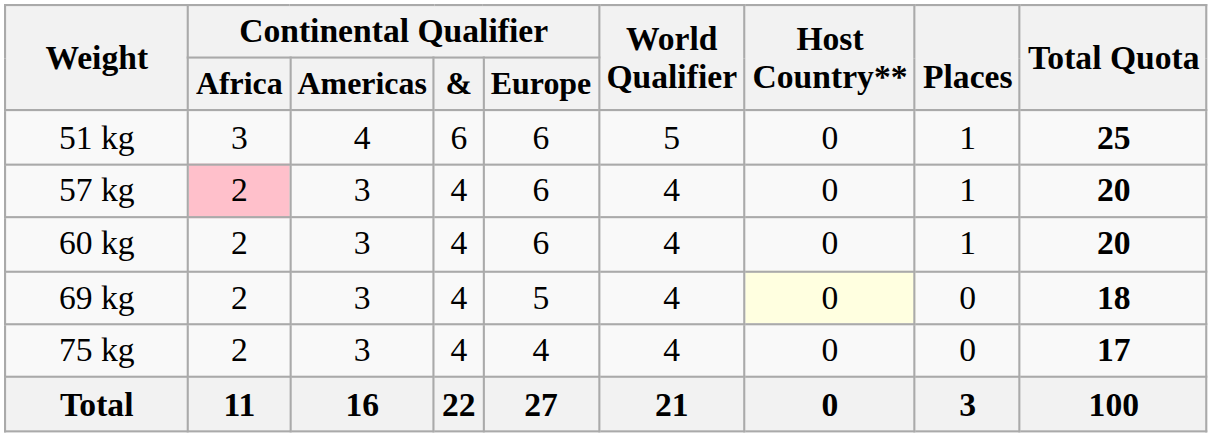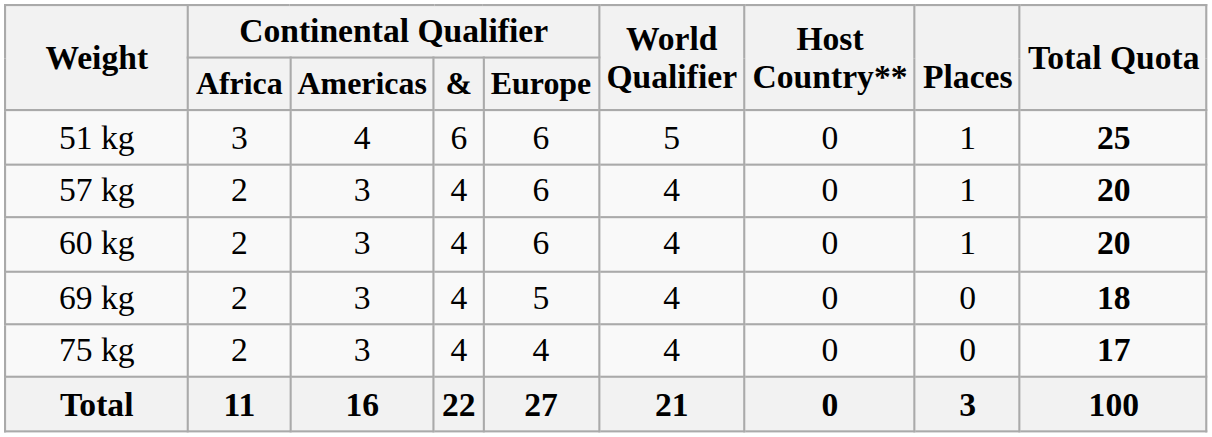(239, 190) pink background -> (239, 190) no background
(830, 296) lightyellow background -> (830, 296) no background
